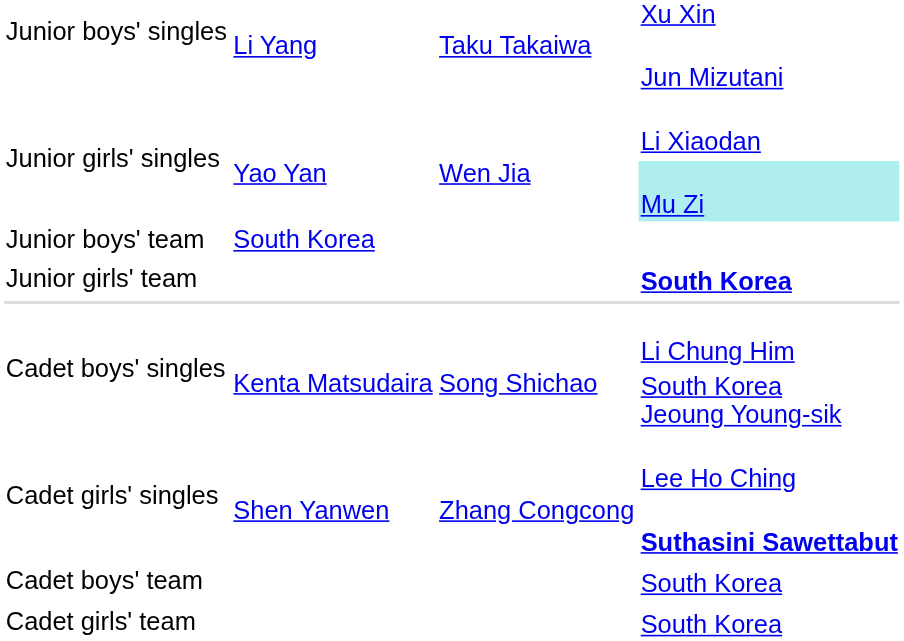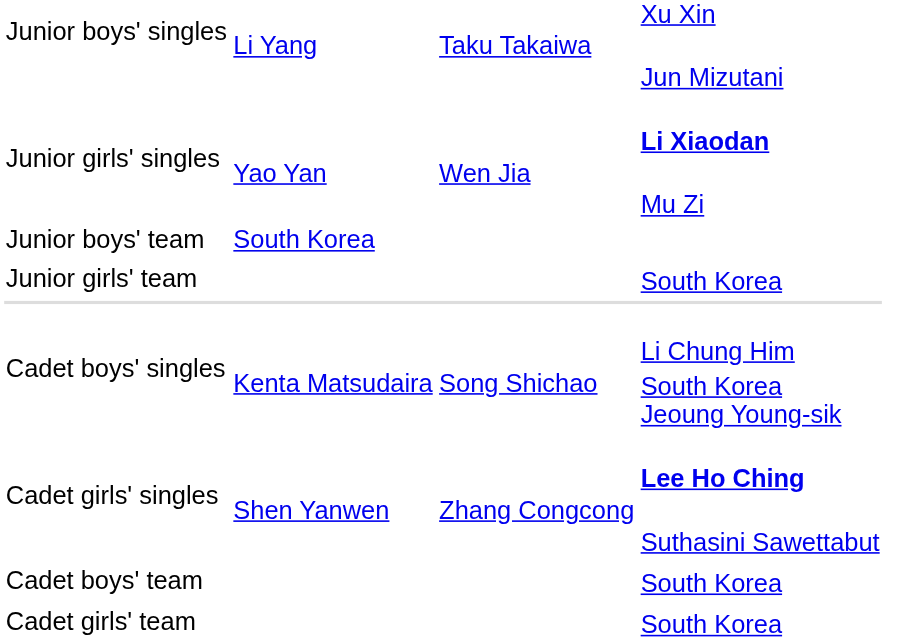(701, 141) normal -> (705, 141) bold
(672, 205) paleturquoise background -> (672, 205) no background
(716, 281) bold -> (711, 281) normal
(718, 478) normal -> (723, 478) bold
(769, 542) bold -> (760, 542) normal
